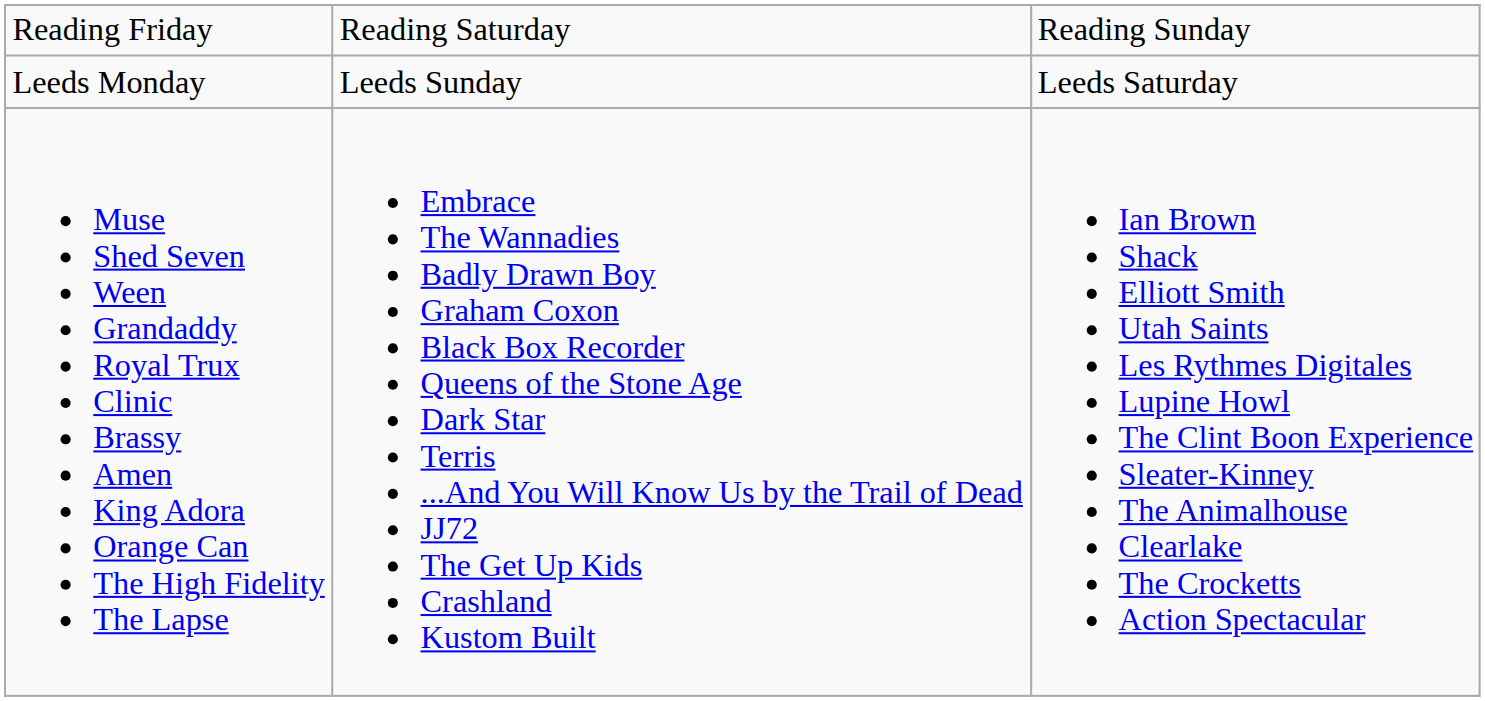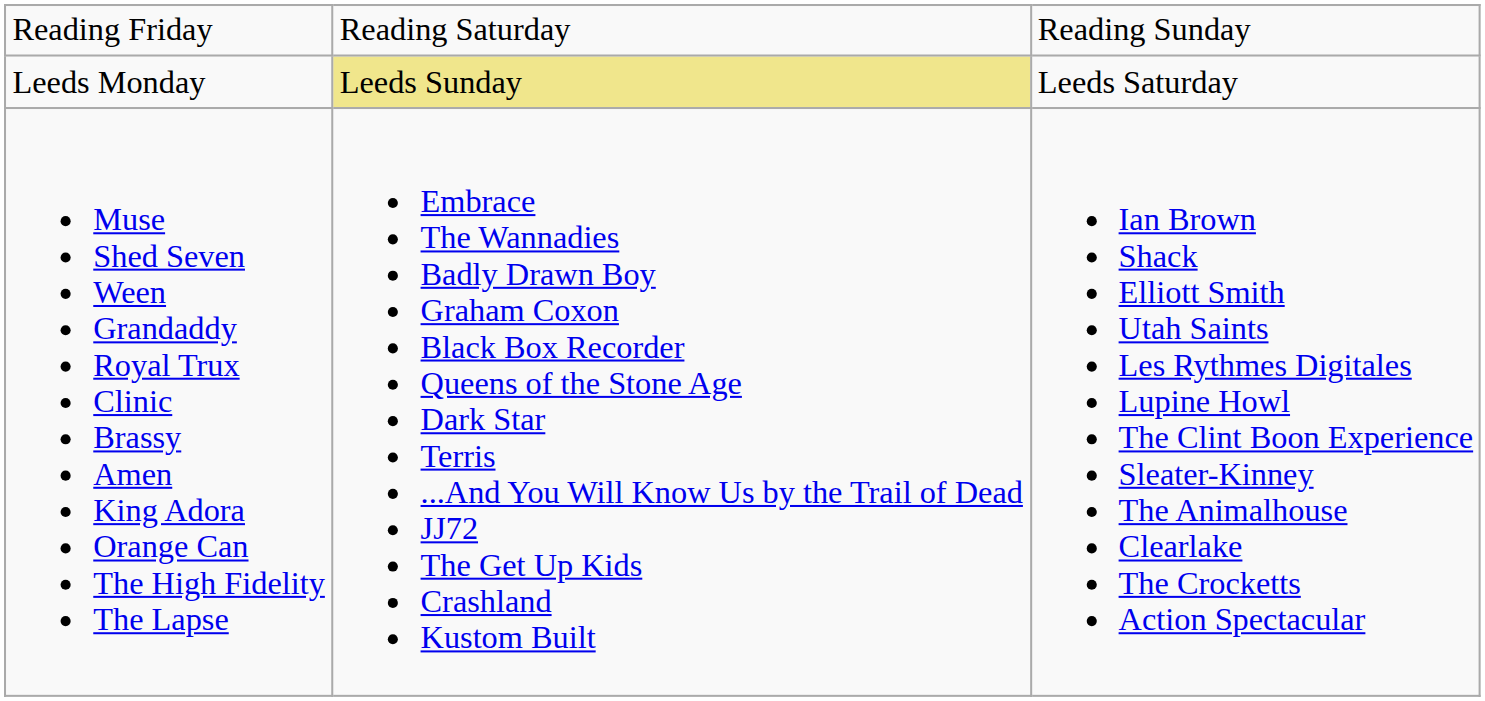(431, 81) no background -> (431, 81) khaki background
